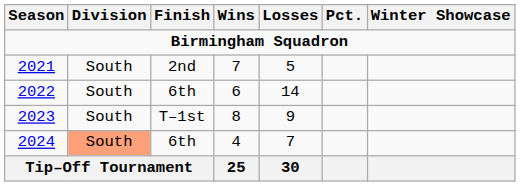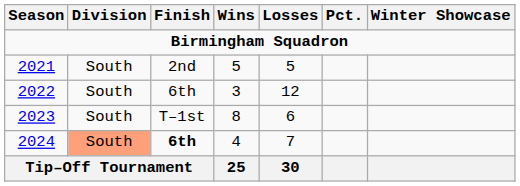(236, 68) 7 -> (236, 68) 5
(236, 93) 6 -> (236, 93) 3
(290, 93) 14 -> (290, 93) 12
(290, 118) 9 -> (290, 118) 6
(182, 143) normal -> (182, 143) bold
